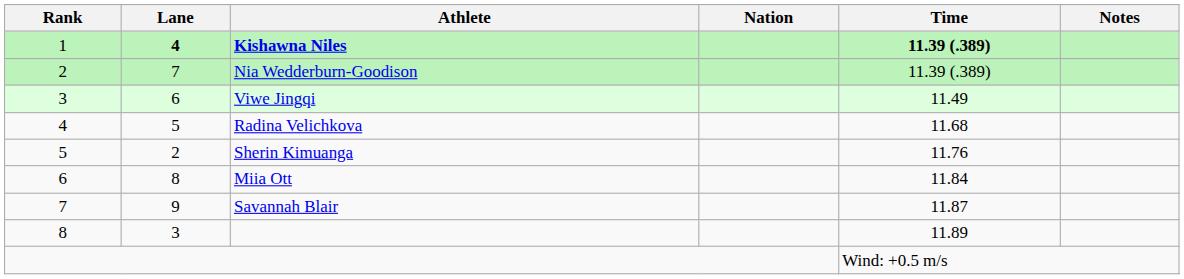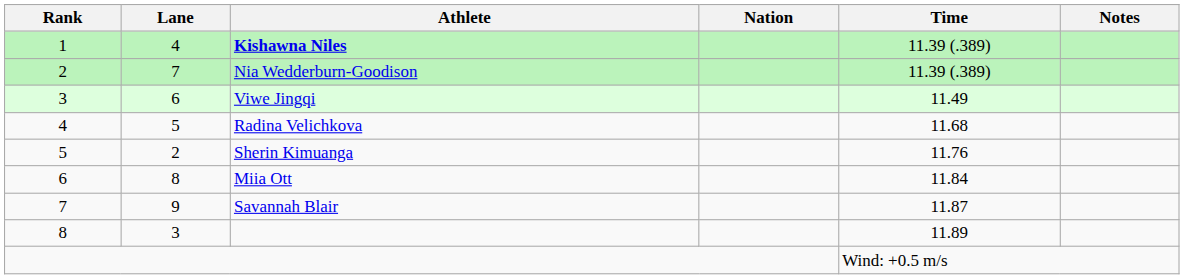(175, 44) bold -> (175, 44) normal
(949, 44) bold -> (949, 44) normal
